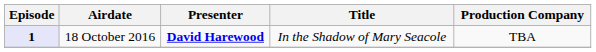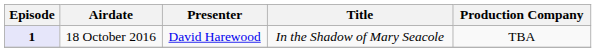(215, 36) bold -> (215, 36) normal
